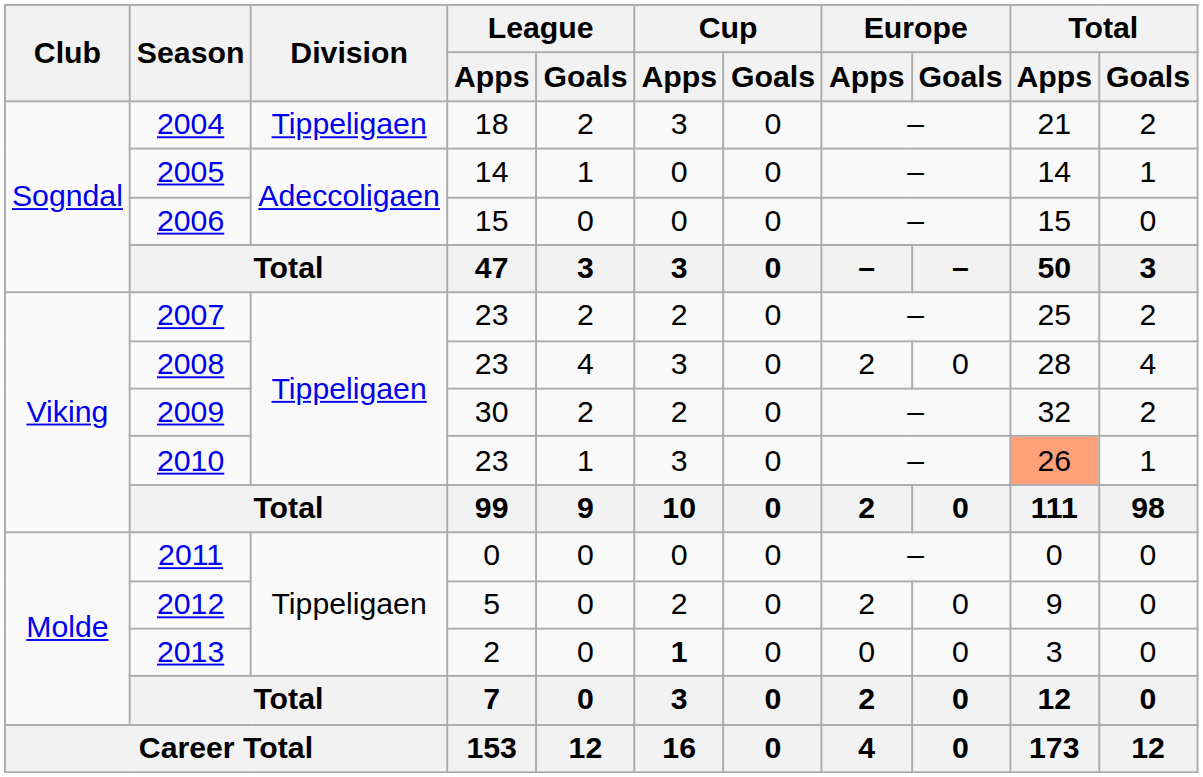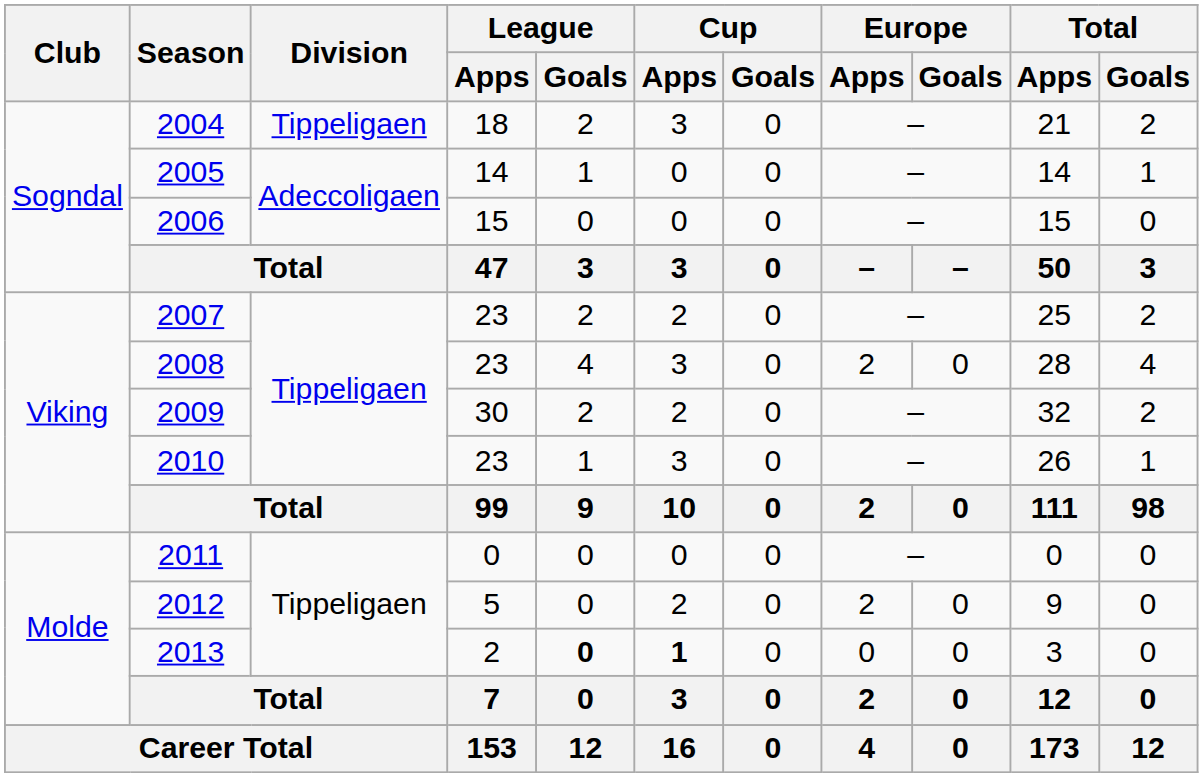(1054, 460) lightsalmon background -> (1054, 460) no background
(585, 651) normal -> (585, 651) bold
